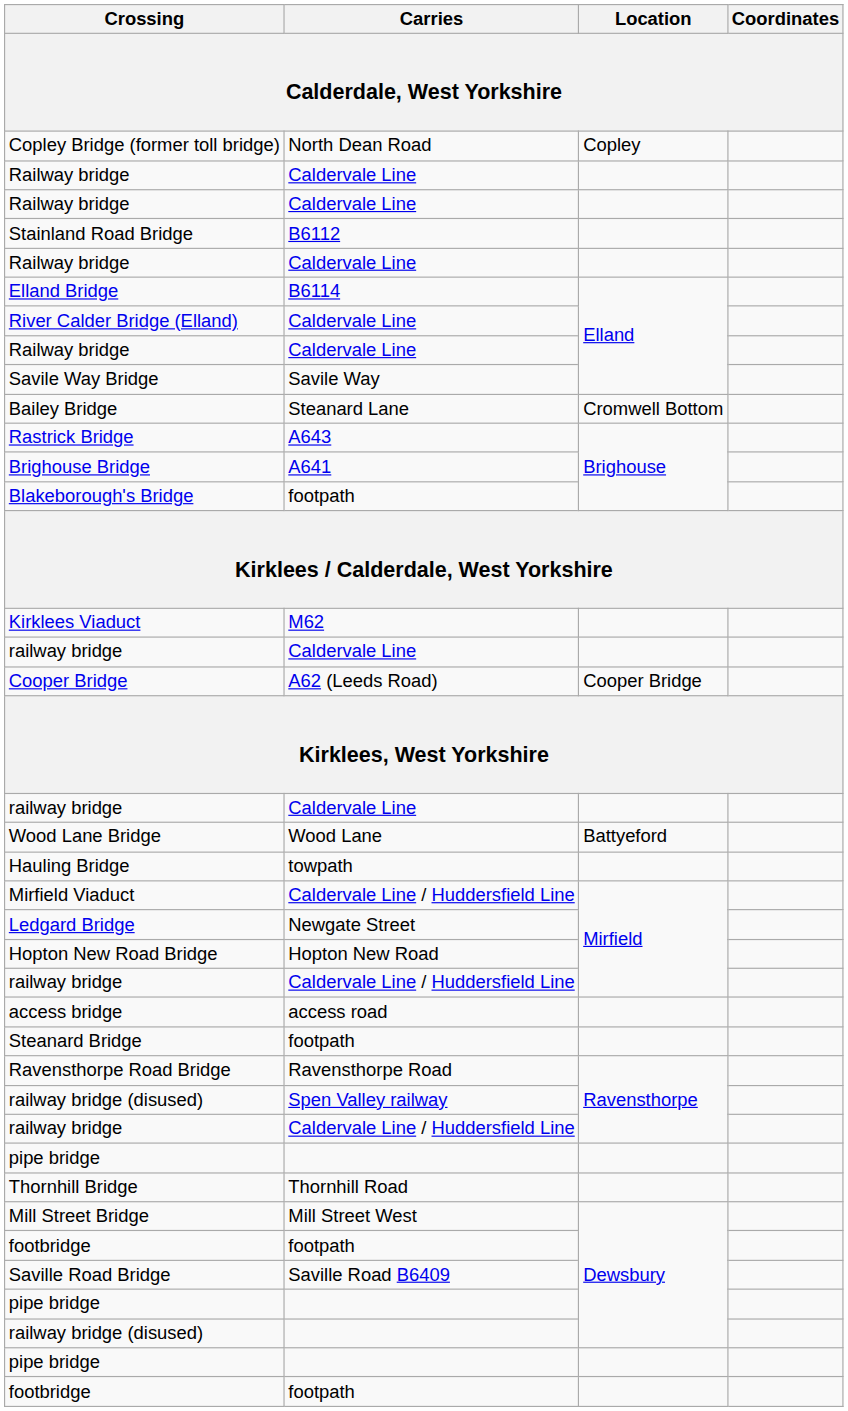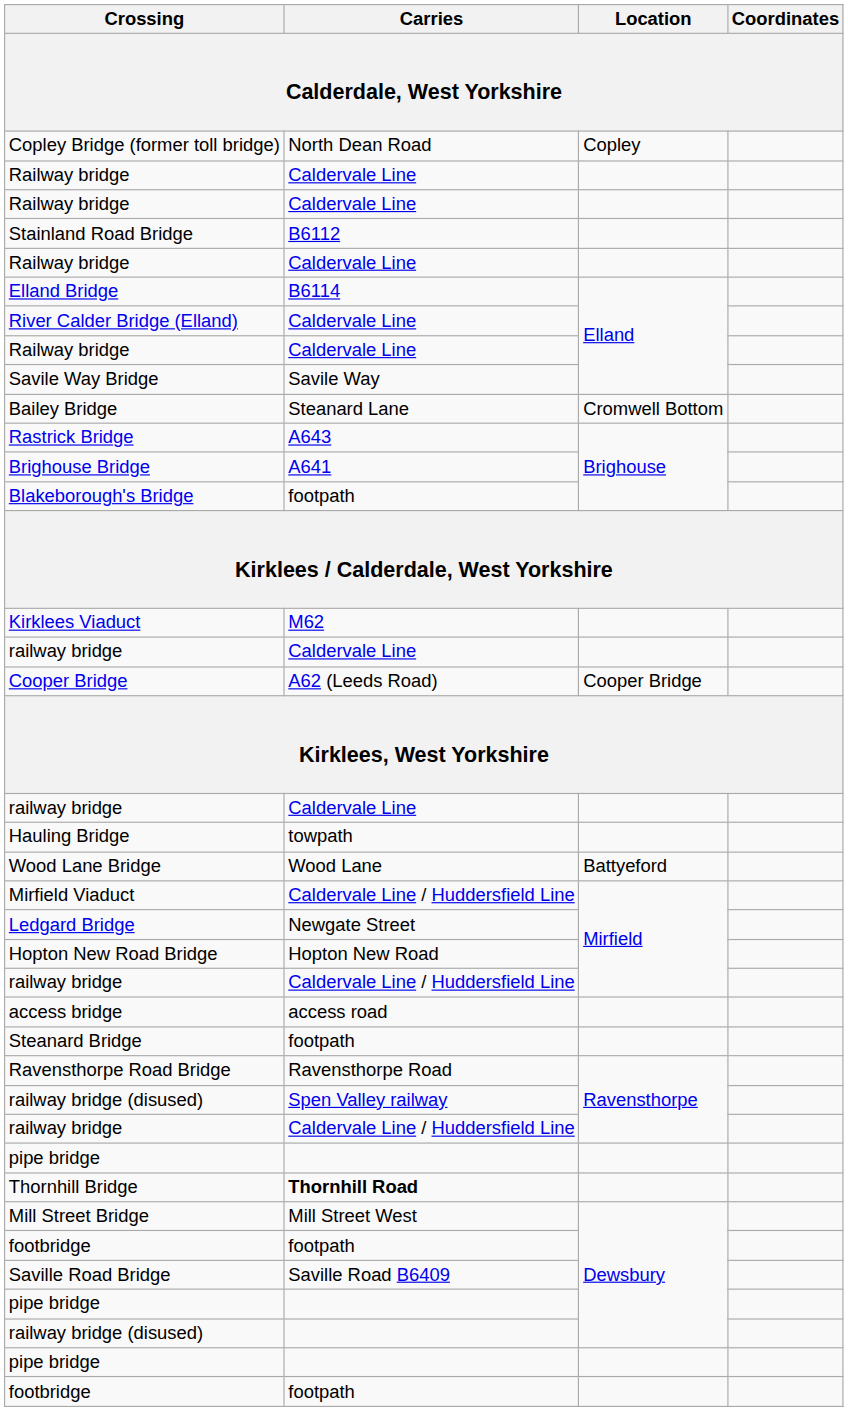rows swapped: (69, 866) <-> (85, 836)
(348, 1187) normal -> (353, 1187) bold
